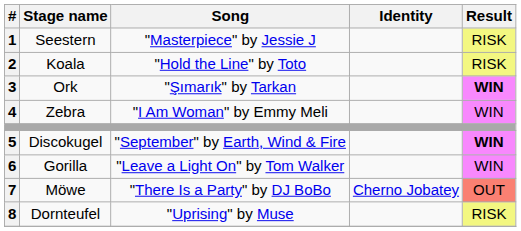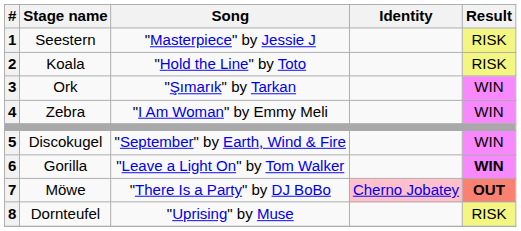(489, 87) bold -> (489, 87) normal
(489, 142) bold -> (489, 142) normal
(489, 166) normal -> (489, 166) bold
(406, 190) no background -> (406, 190) pink background
(489, 190) normal -> (489, 190) bold
